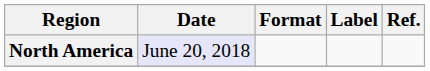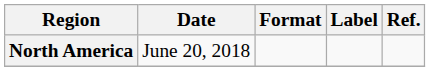(196, 50) lavender background -> (196, 50) no background
